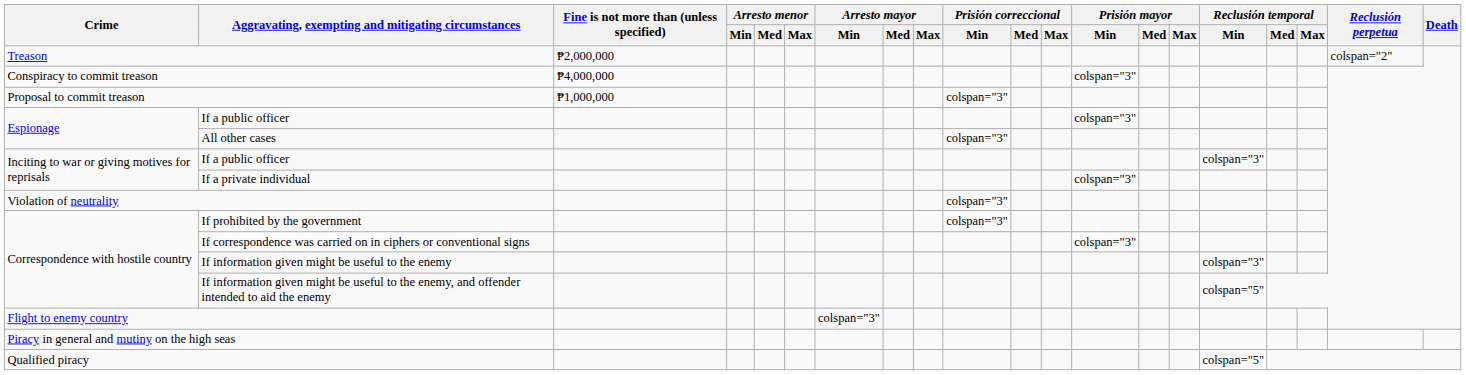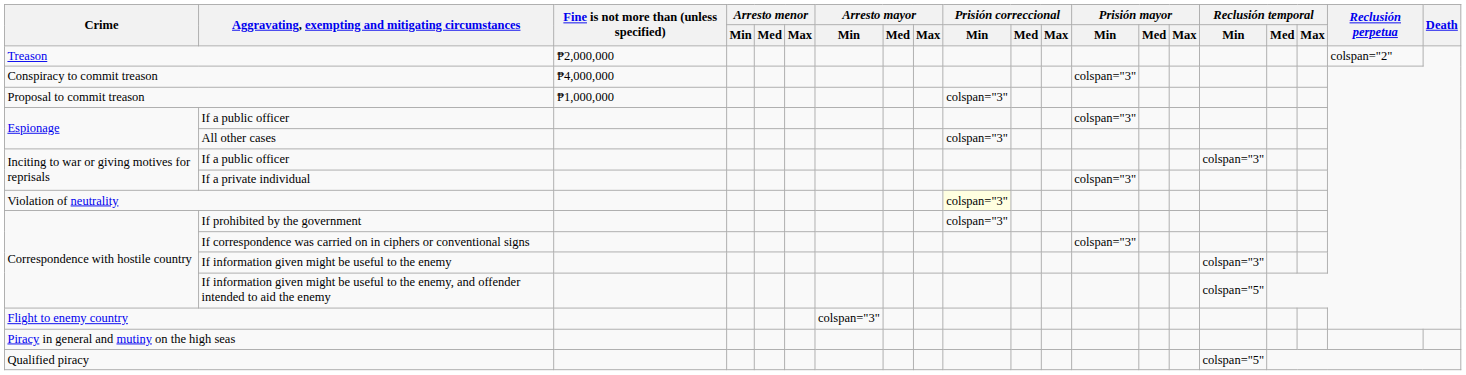(977, 200) no background -> (977, 200) lightyellow background
